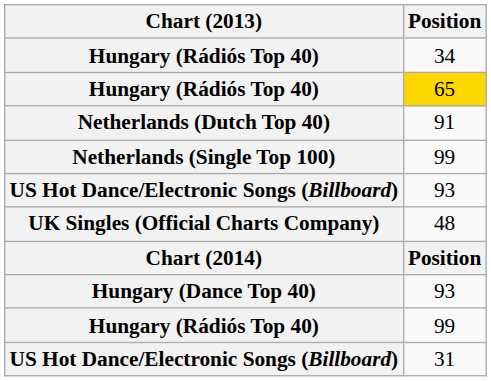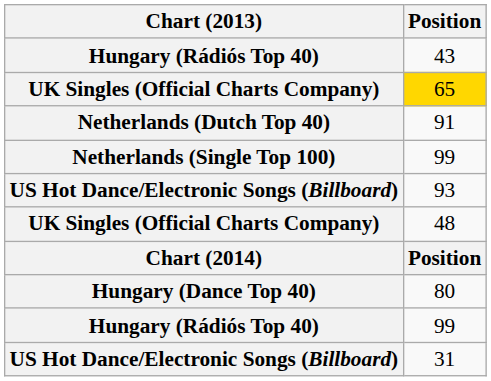(445, 55) 34 -> (445, 55) 43
(204, 88) Hungary (Rádiós Top 40) -> (204, 88) UK Singles (Official Charts Company)
(445, 291) 93 -> (445, 291) 80
